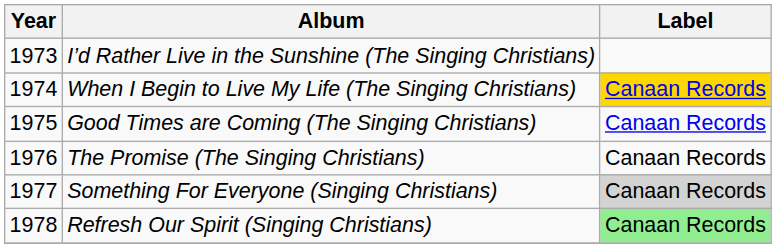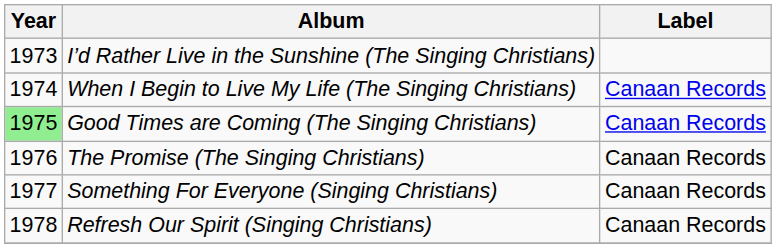(685, 89) gold background -> (685, 89) no background
(33, 123) no background -> (33, 123) lightgreen background
(685, 191) lightgrey background -> (685, 191) no background
(685, 225) lightgreen background -> (685, 225) no background
